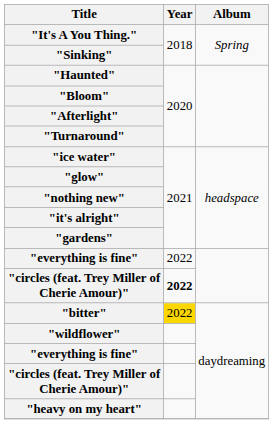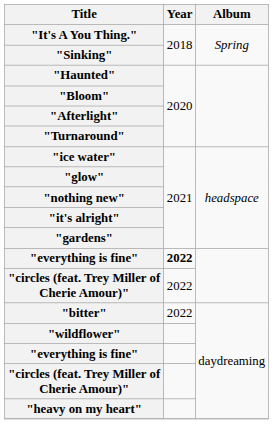(180, 258) normal -> (180, 258) bold
(180, 285) bold -> (180, 285) normal
(180, 313) gold background -> (180, 313) no background
